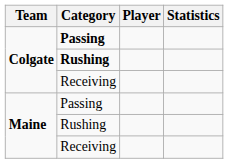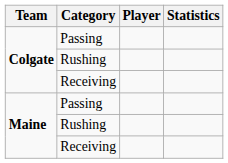(82, 37) bold -> (81, 37) normal
(85, 59) bold -> (83, 59) normal
